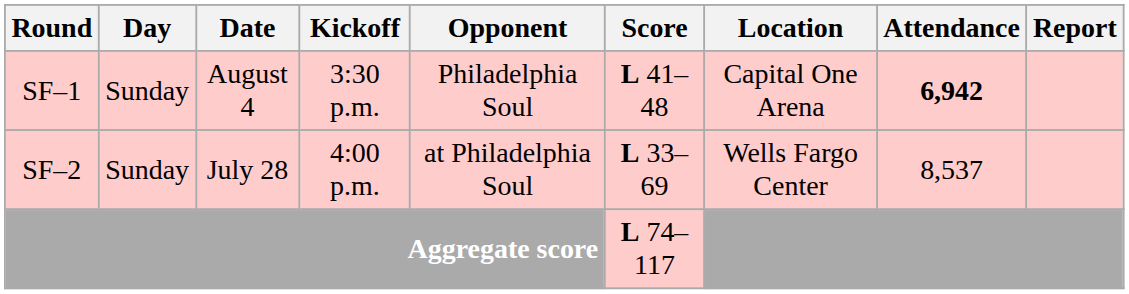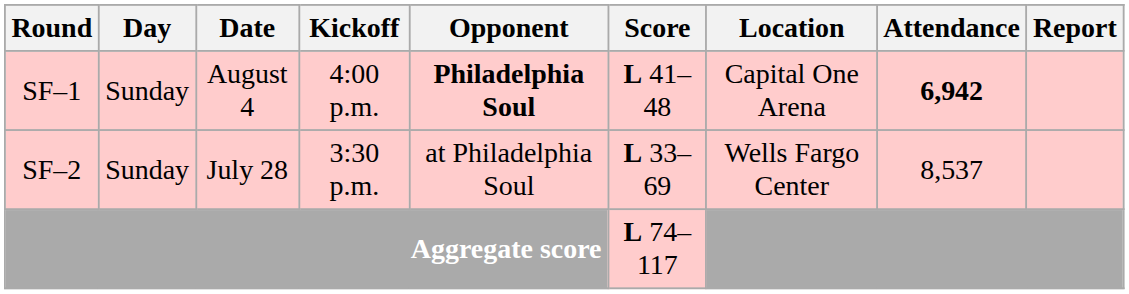(355, 90) 3:30 p.m. -> (354, 90) 4:00 p.m.
(508, 90) normal -> (509, 90) bold
(355, 169) 4:00 p.m. -> (354, 169) 3:30 p.m.
